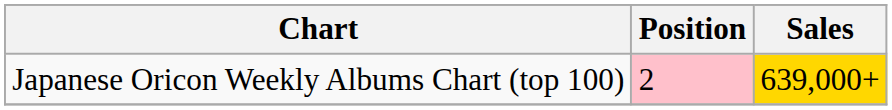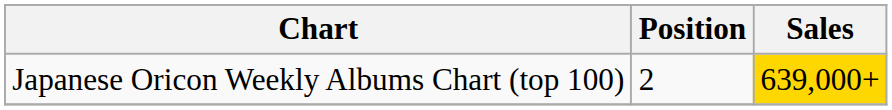(646, 78) pink background -> (646, 78) no background
